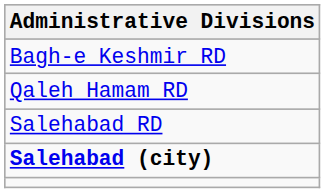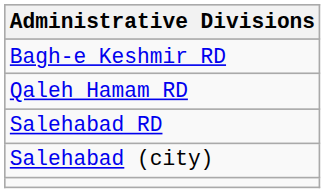(112, 160) bold -> (112, 160) normal
